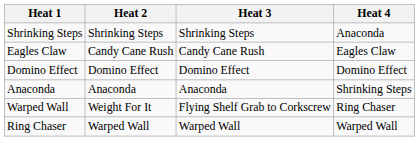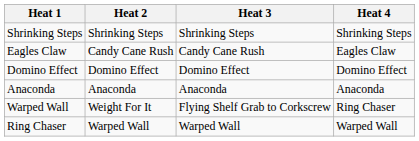(360, 32) Anaconda -> (374, 32) Shrinking Steps
(374, 88) Shrinking Steps -> (360, 88) Anaconda
